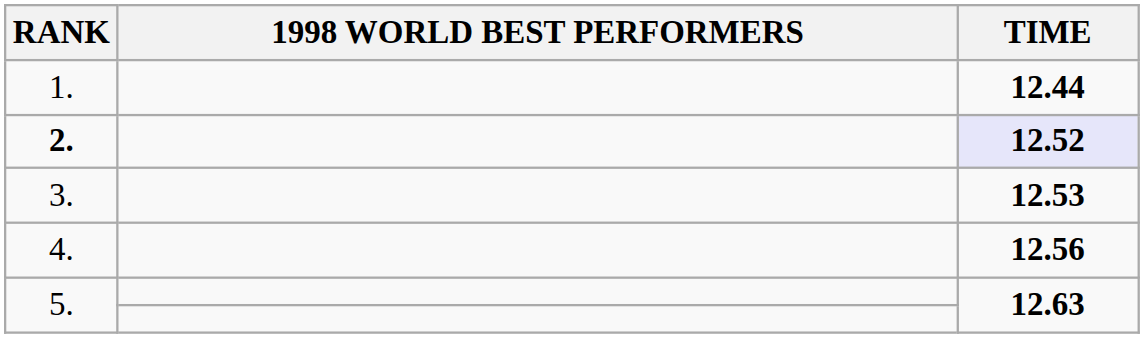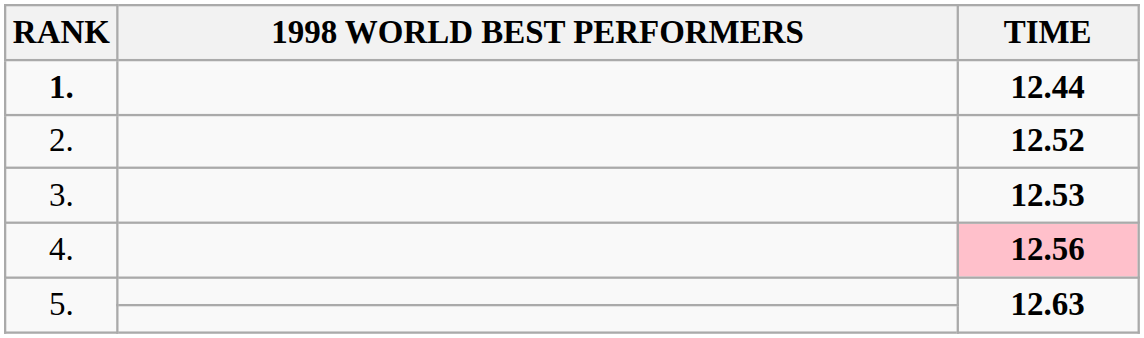(61, 86) normal -> (61, 86) bold
(61, 140) bold -> (61, 140) normal
(1048, 140) lavender background -> (1048, 140) no background
(1048, 249) no background -> (1048, 249) pink background
